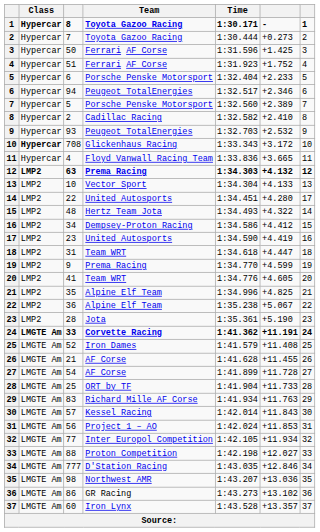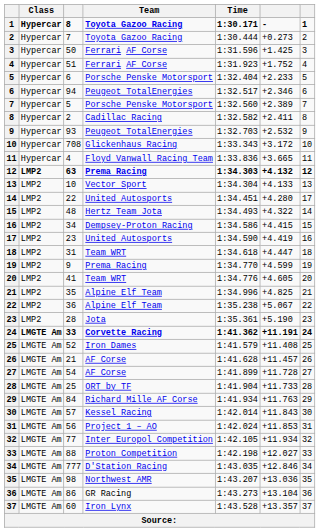(277, 118) +2.410 -> (277, 118) +2.411
(41, 145) bold -> (41, 145) normal
(277, 226) +4.412 -> (277, 226) +4.415
(280, 360) +11.455 -> (280, 360) +11.457
(71, 400) 83 -> (71, 400) 84
(280, 494) +13.102 -> (280, 494) +13.104
